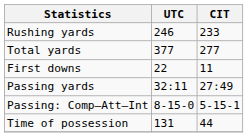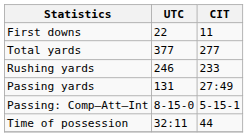rows swapped: (44, 68) <-> (51, 32)
(171, 87) 32:11 -> (164, 87) 131
(164, 123) 131 -> (171, 123) 32:11
